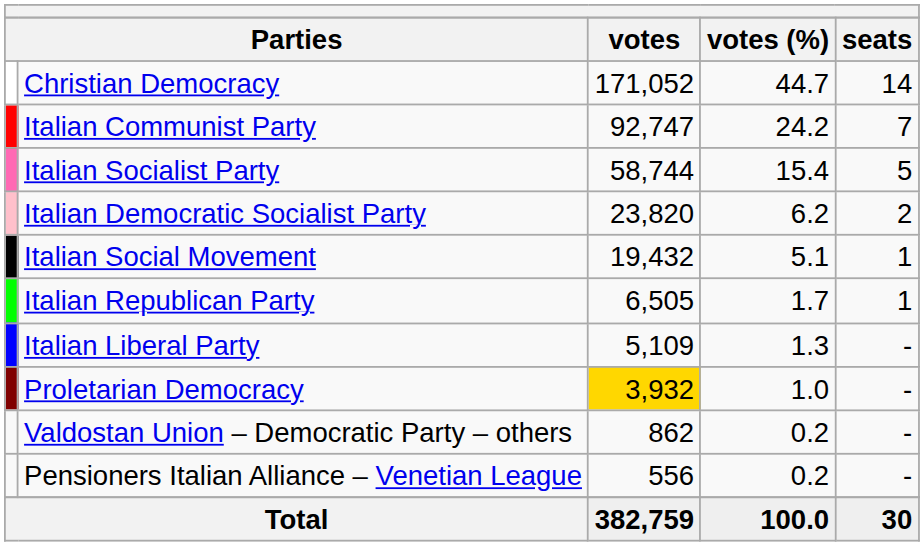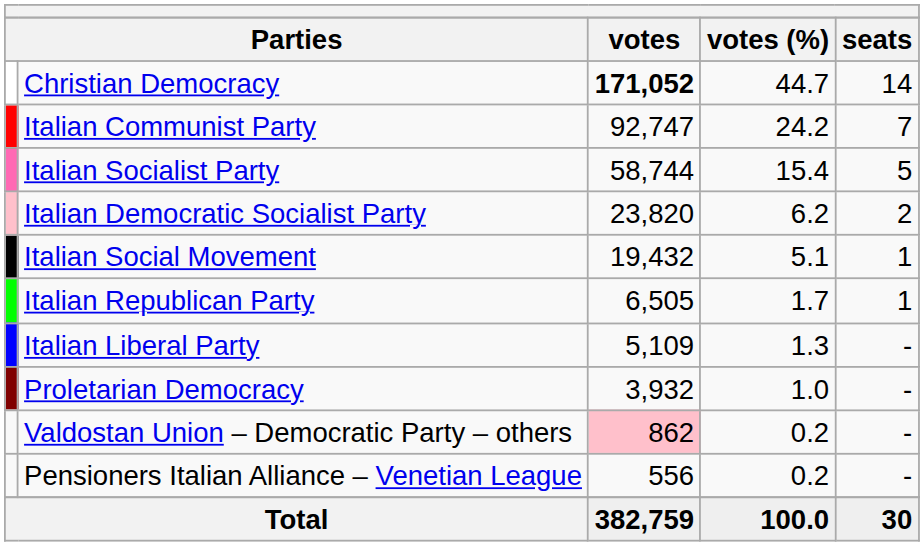(644, 83) normal -> (644, 83) bold
(660, 388) gold background -> (660, 388) no background
(671, 432) no background -> (671, 432) pink background
